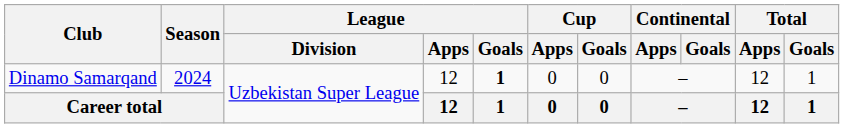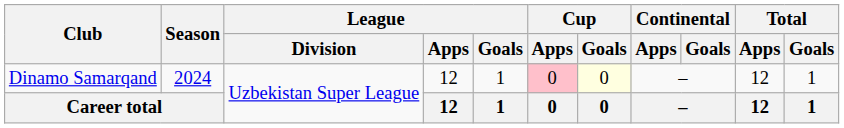(500, 78) bold -> (500, 78) normal
(552, 78) no background -> (552, 78) pink background
(604, 78) no background -> (604, 78) lightyellow background
